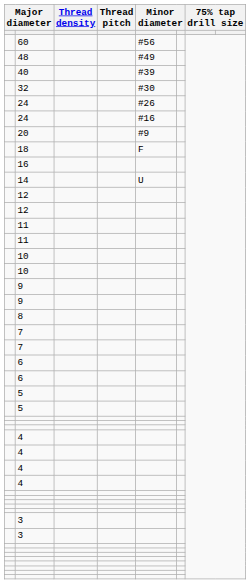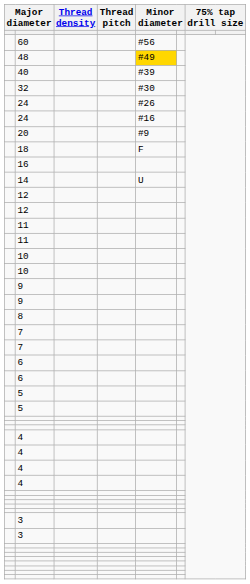(146, 58) no background -> (146, 58) gold background
